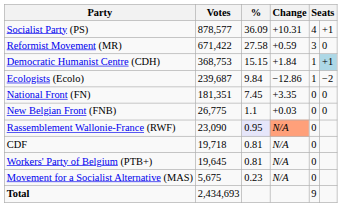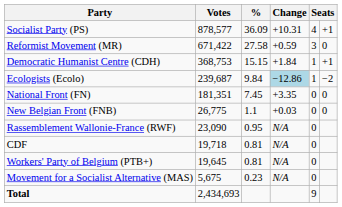(328, 62) lightblue background -> (328, 62) no background
(287, 78) no background -> (287, 78) lightblue background
(253, 128) lavender background -> (253, 128) no background
(280, 128) lightsalmon background -> (280, 128) no background
